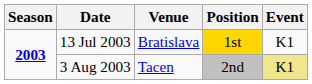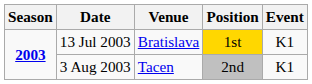(285, 67) khaki background -> (285, 67) no background
